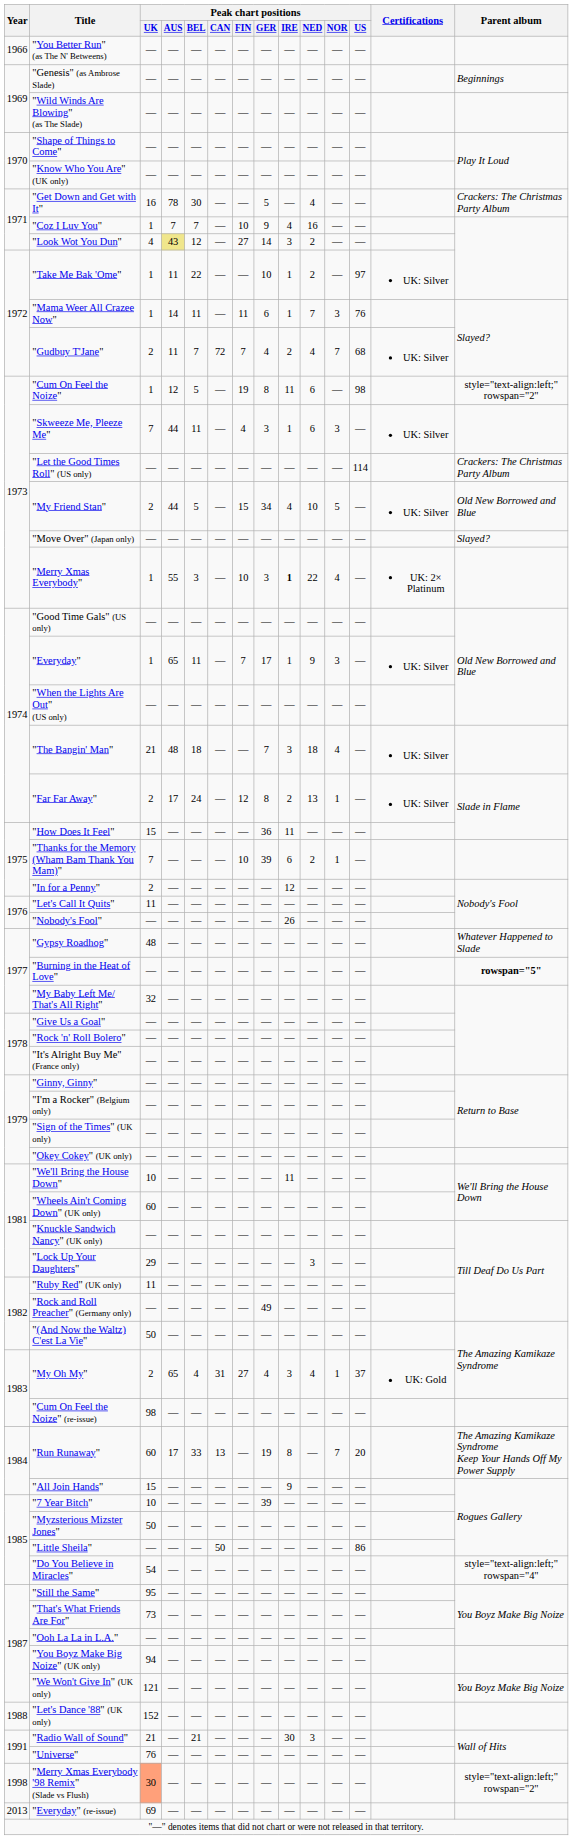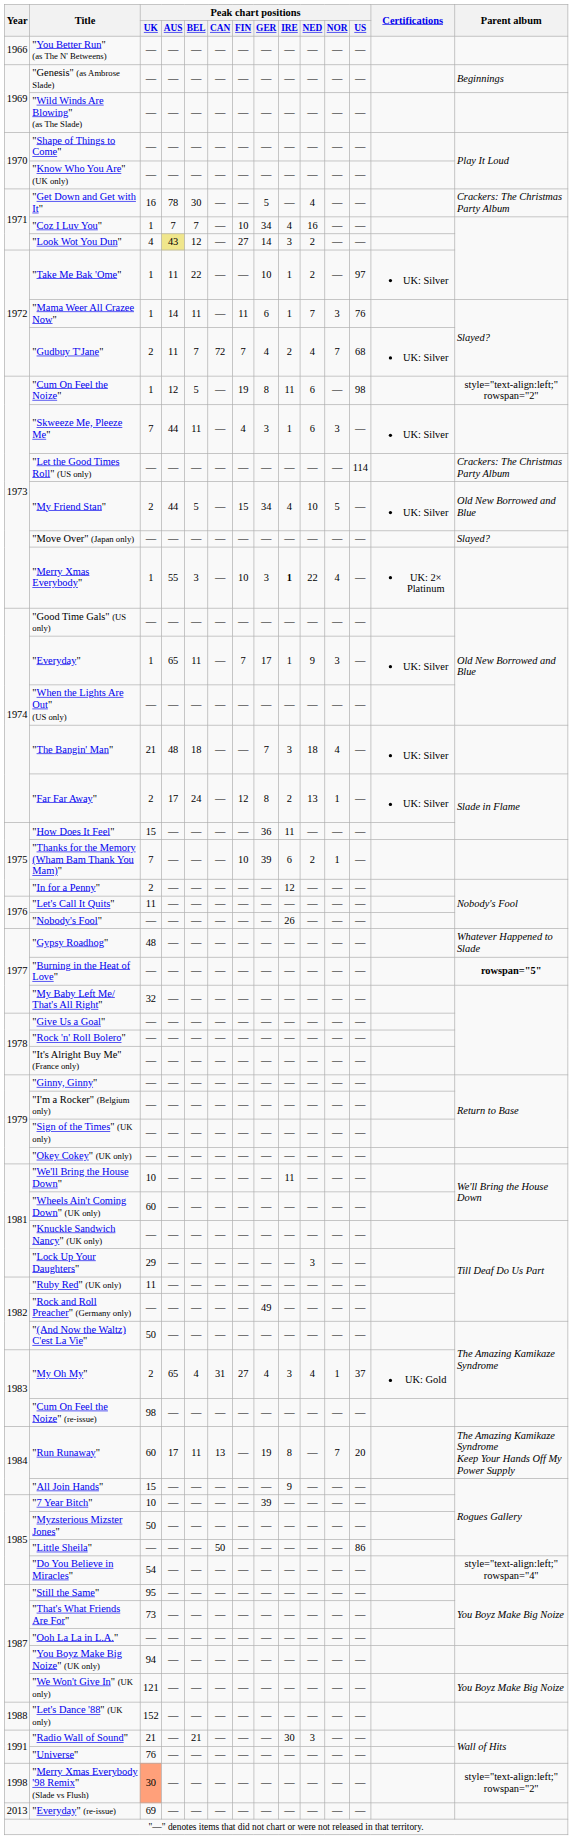(266, 225) 9 -> (266, 225) 34
(196, 1452) 33 -> (196, 1452) 11
